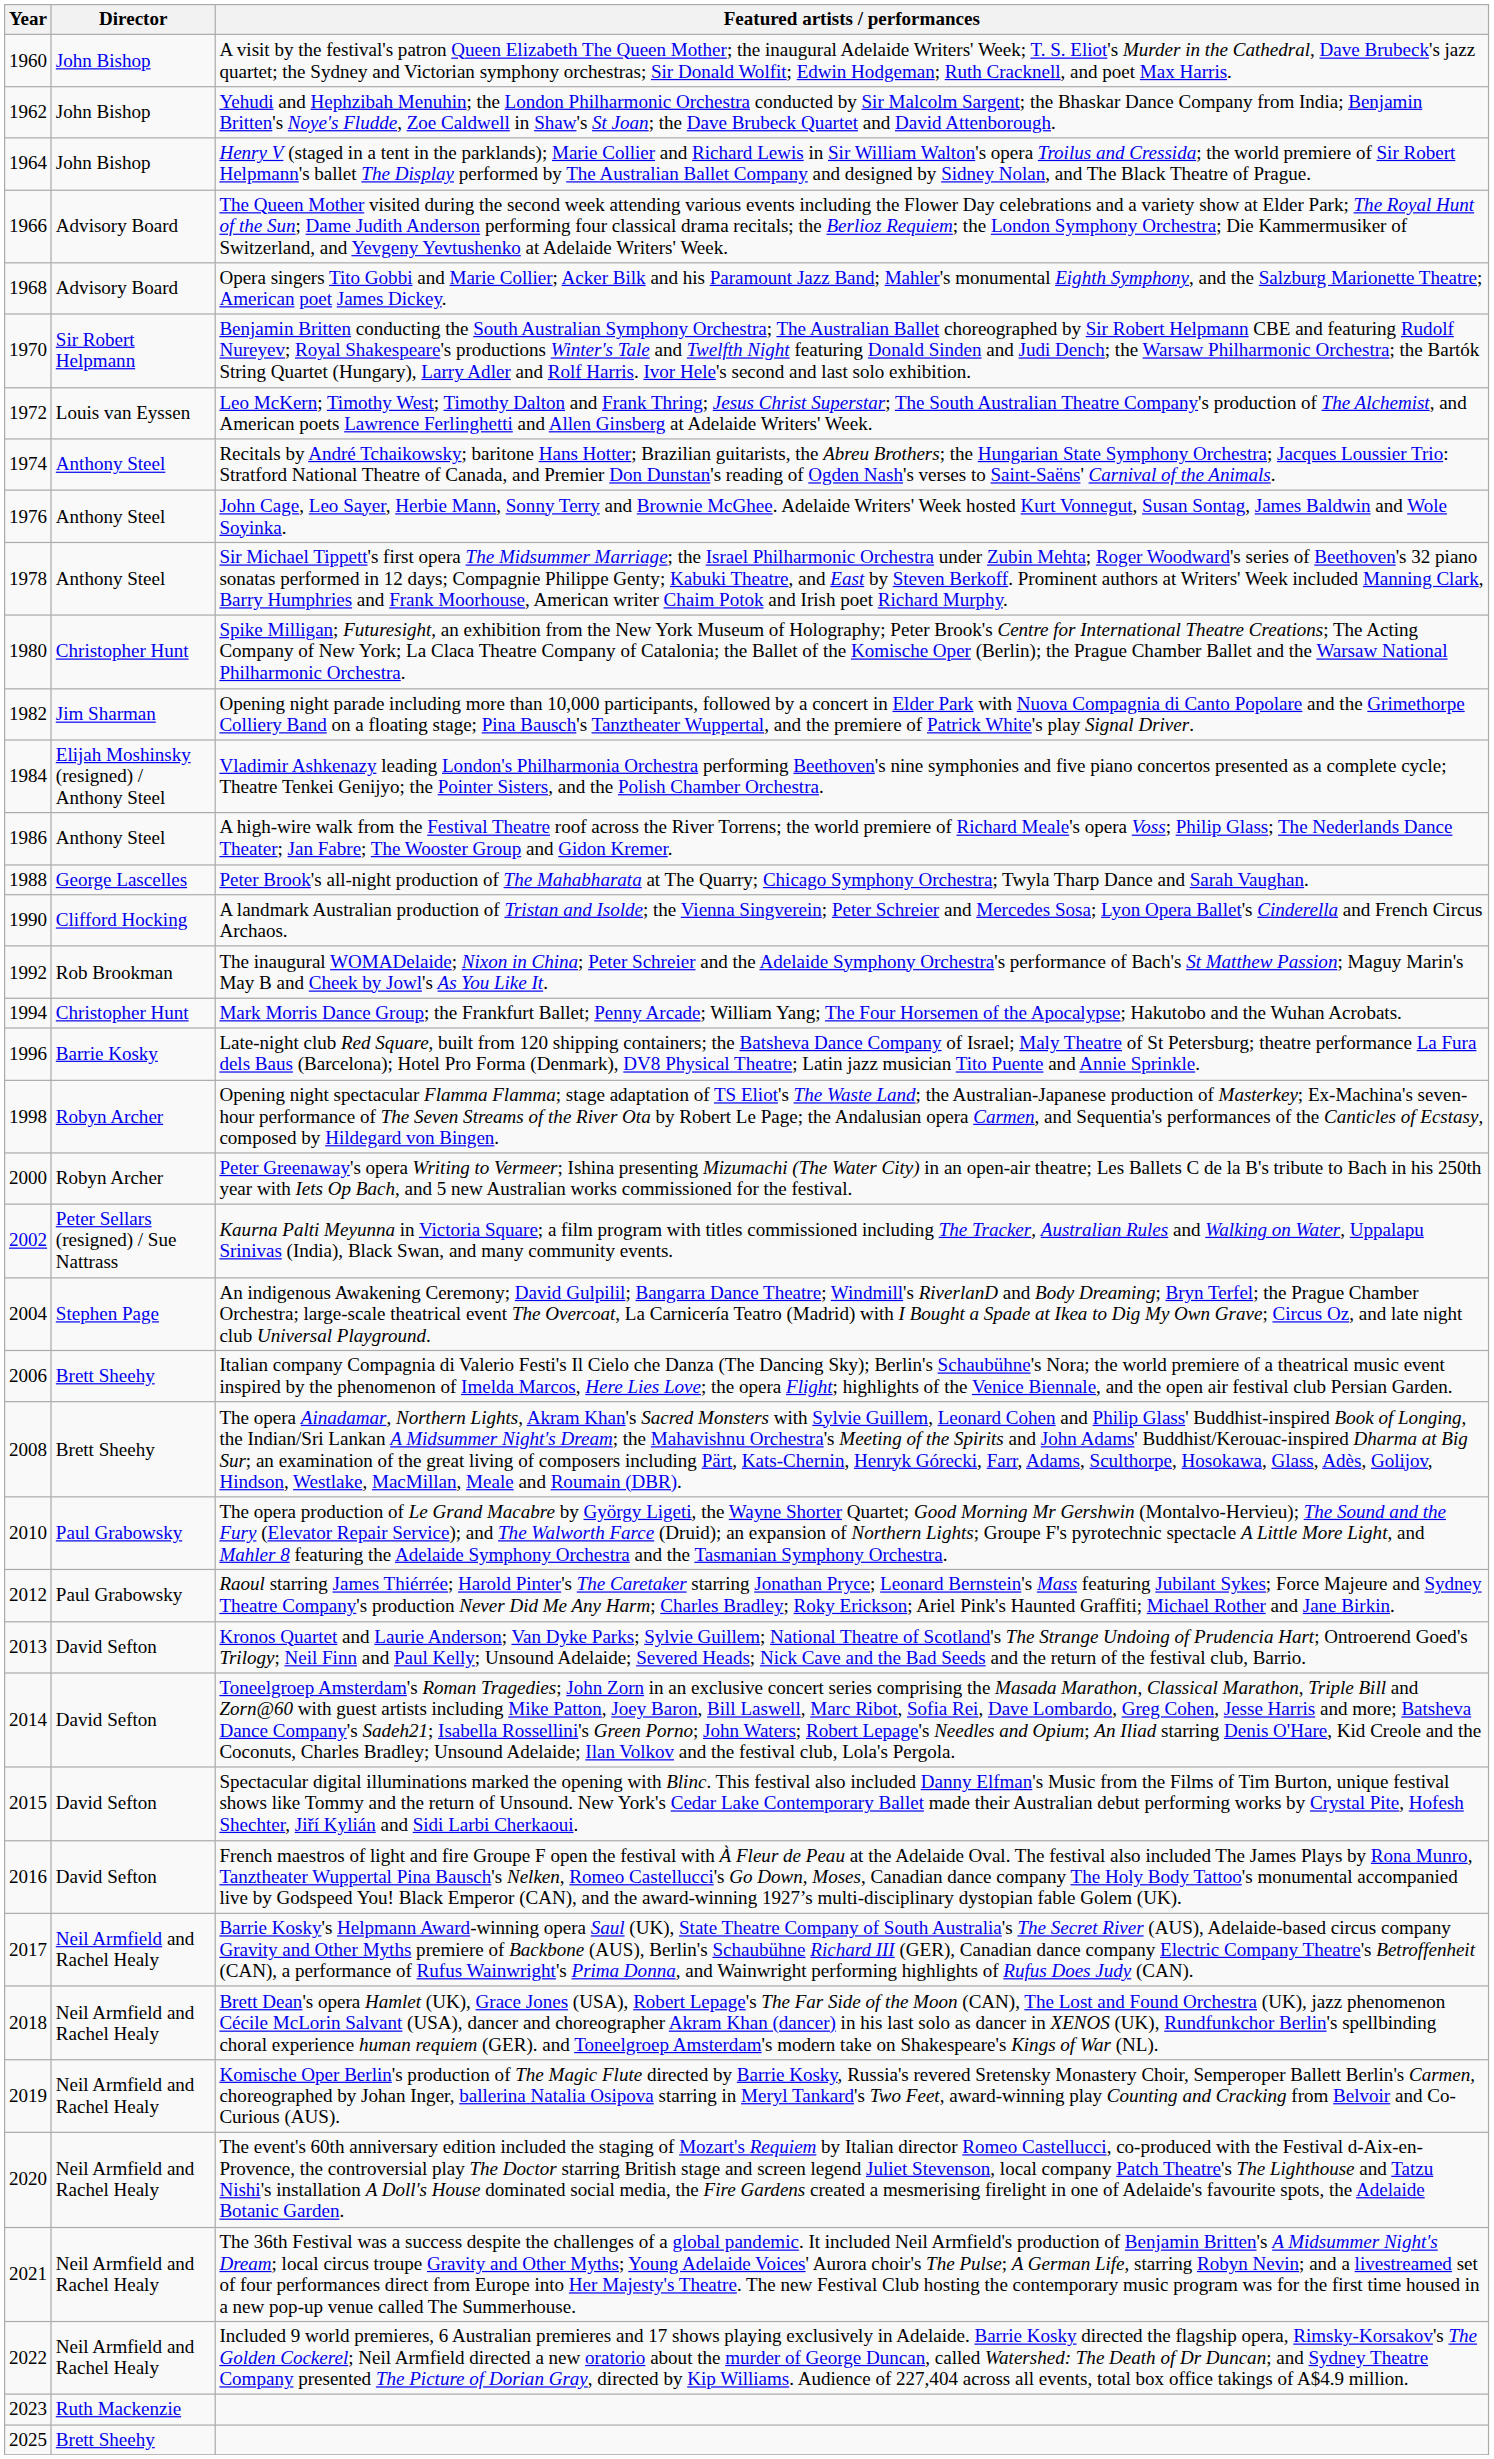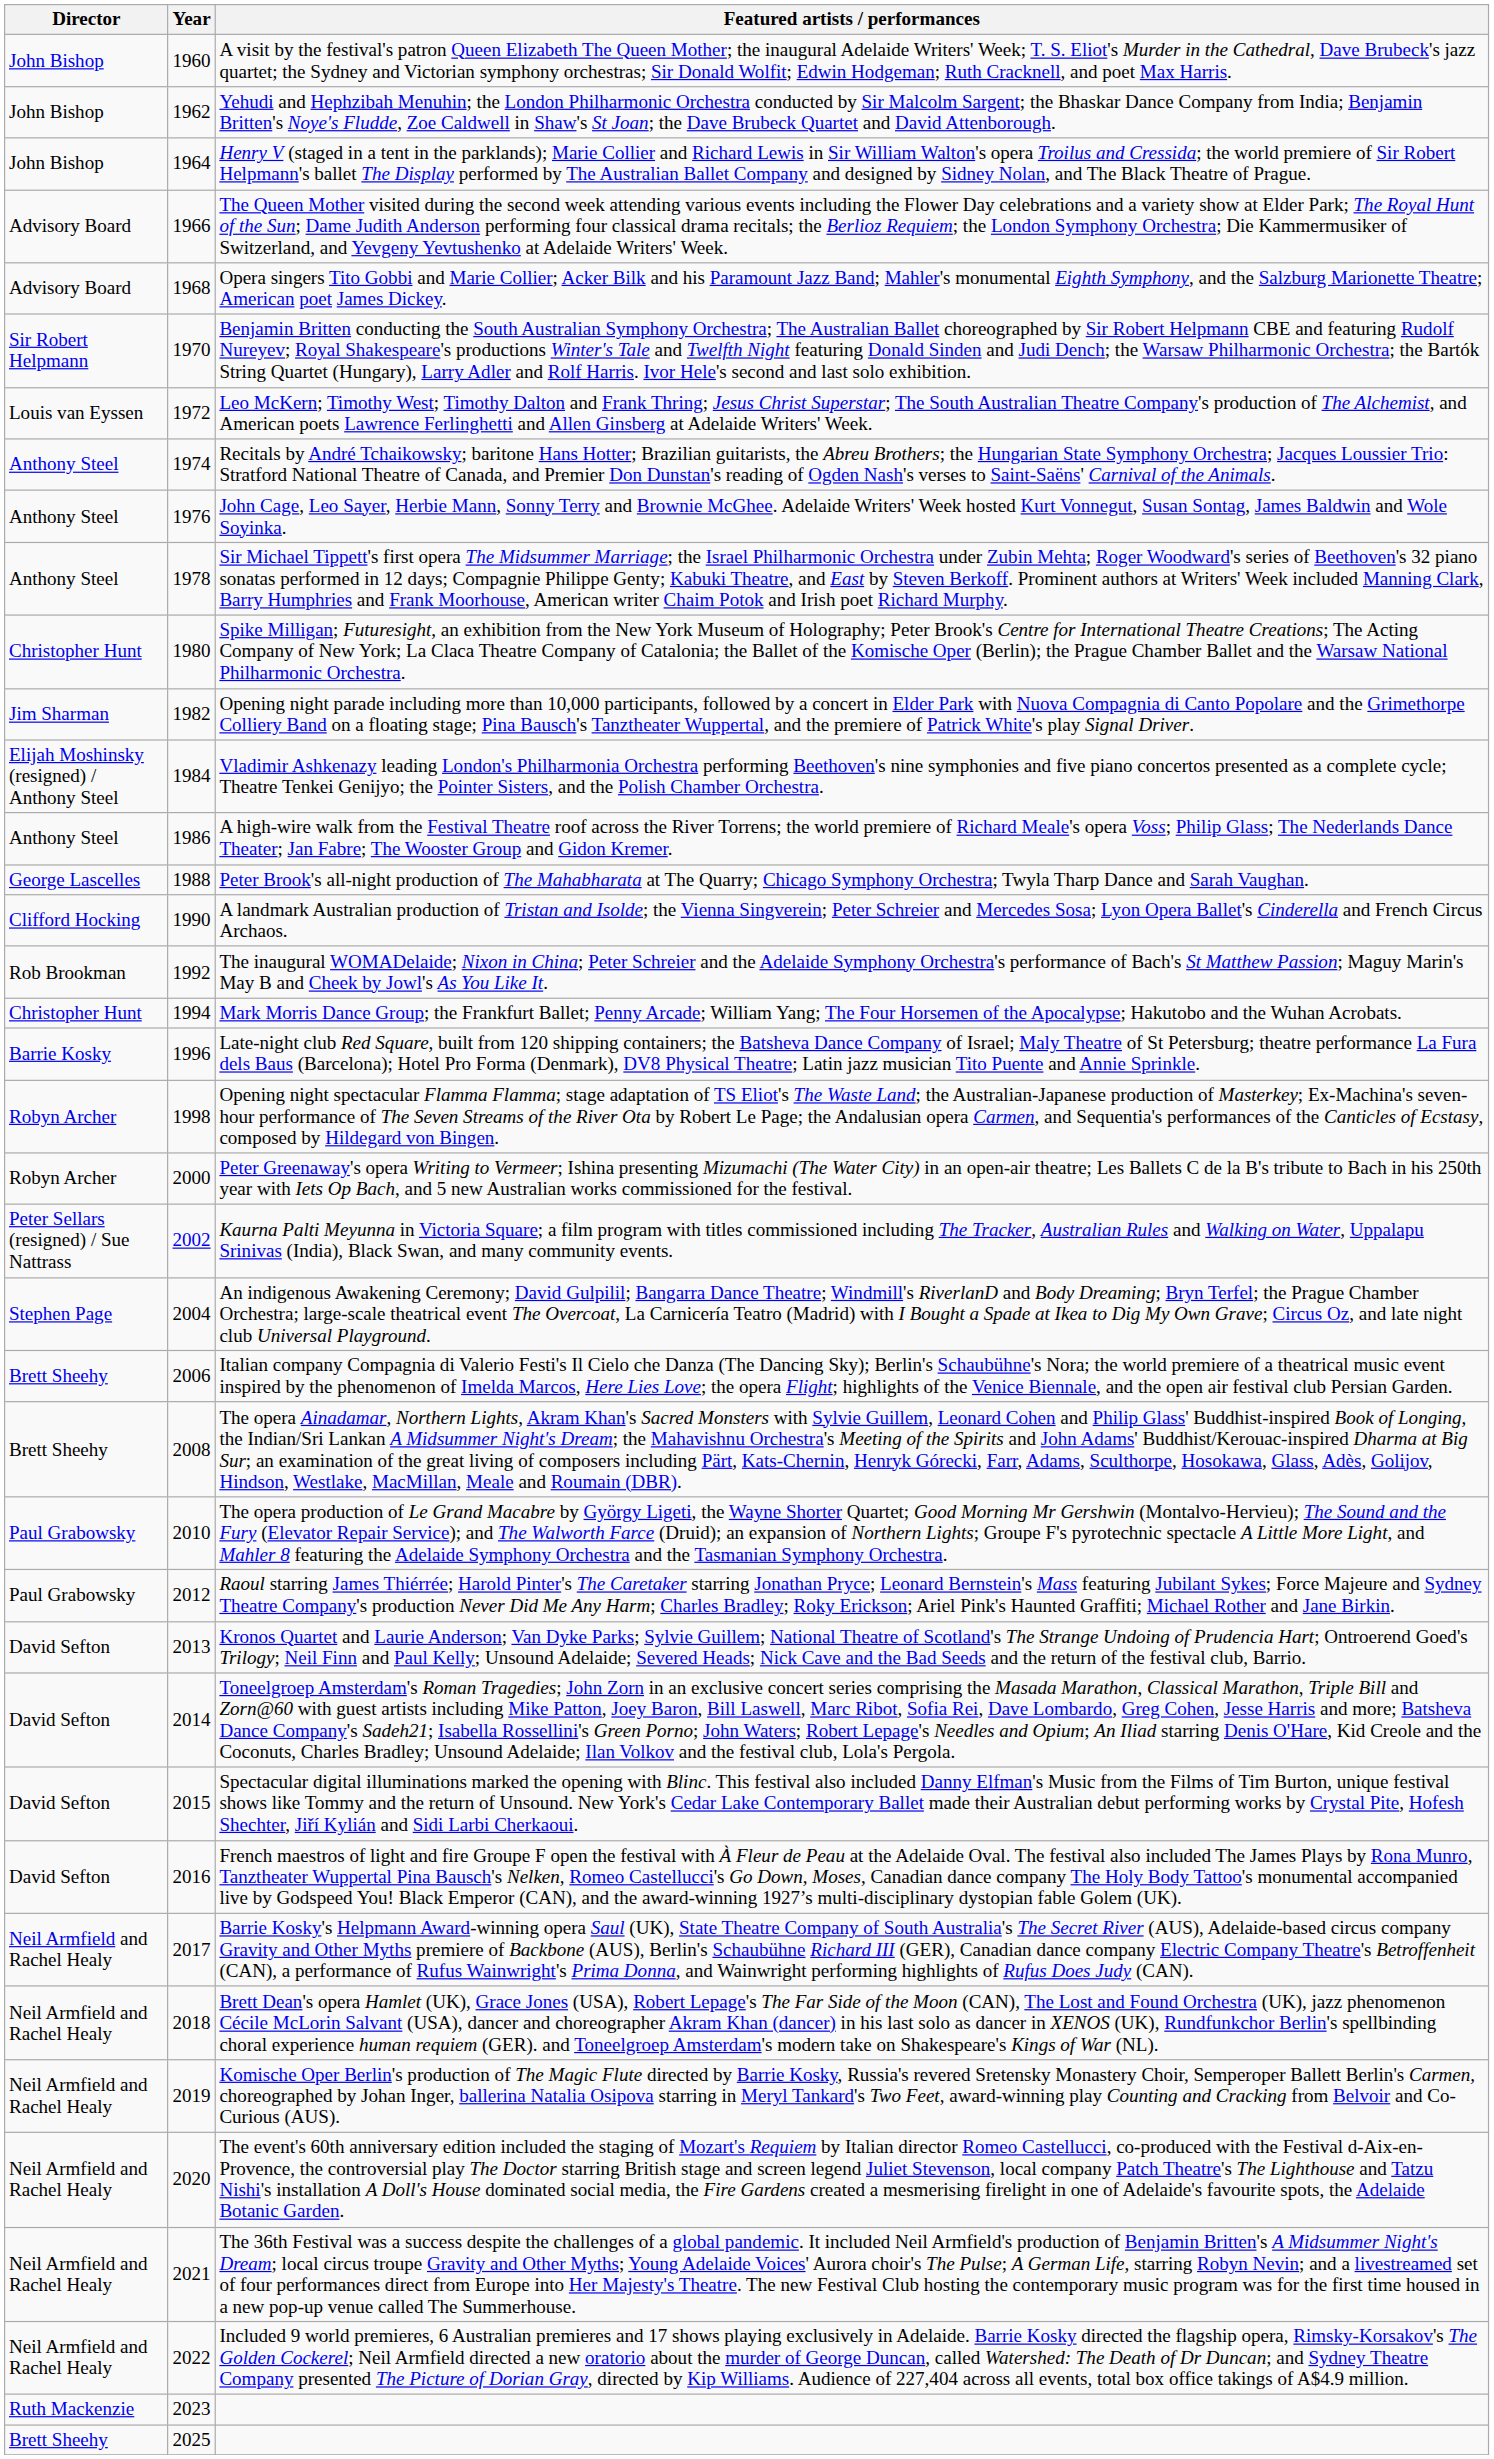columns swapped: (28, 19) <-> (133, 19)
